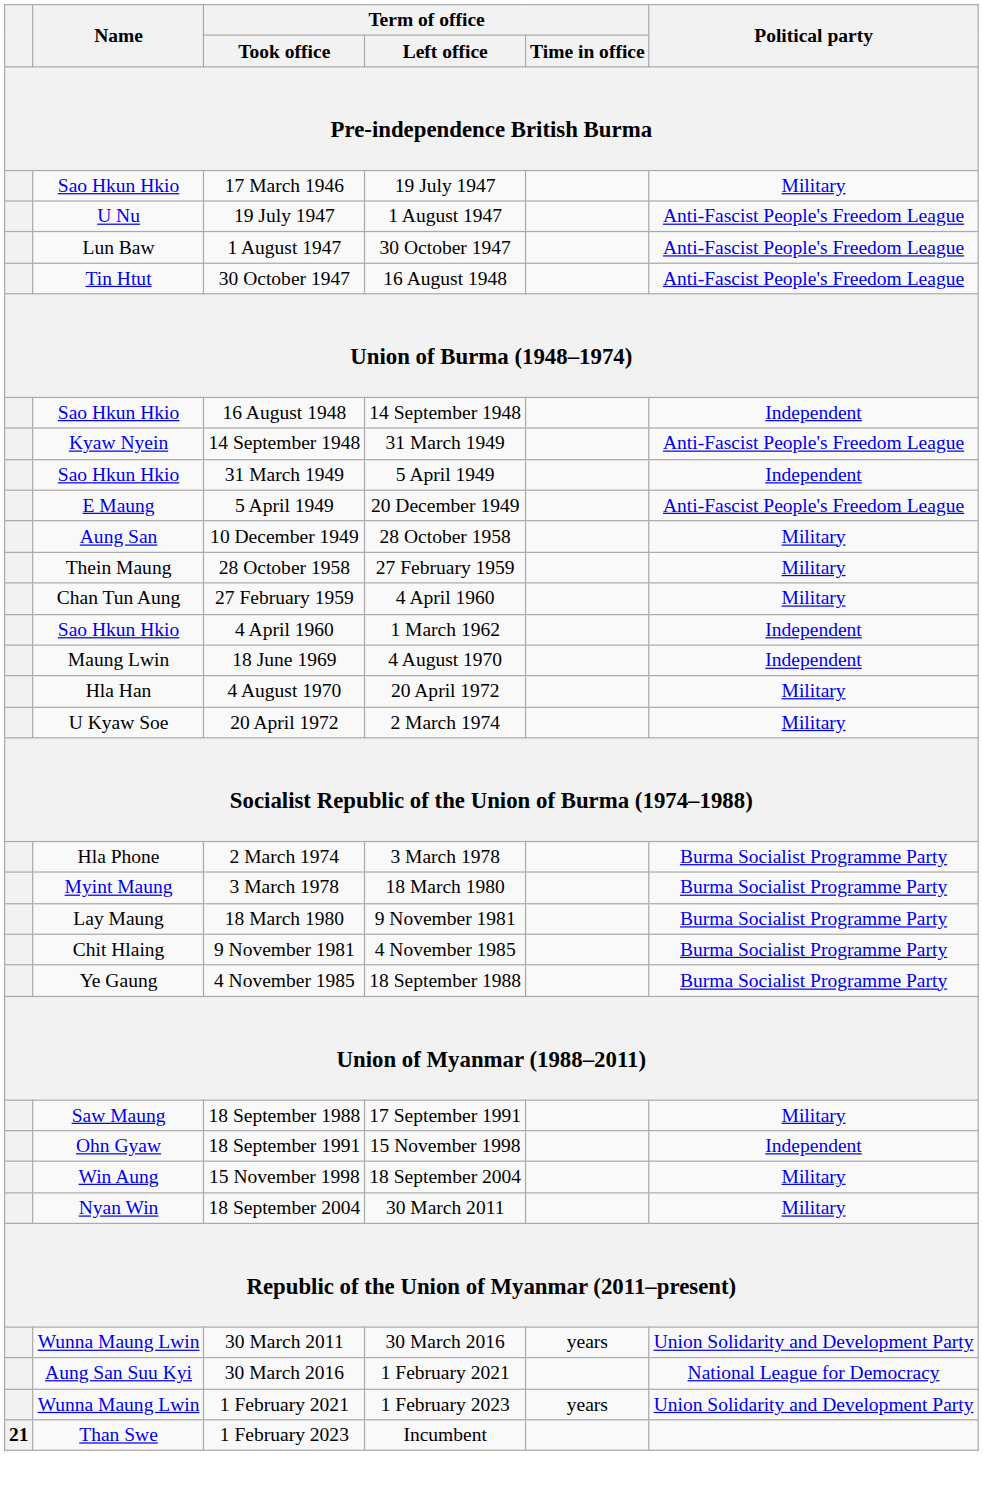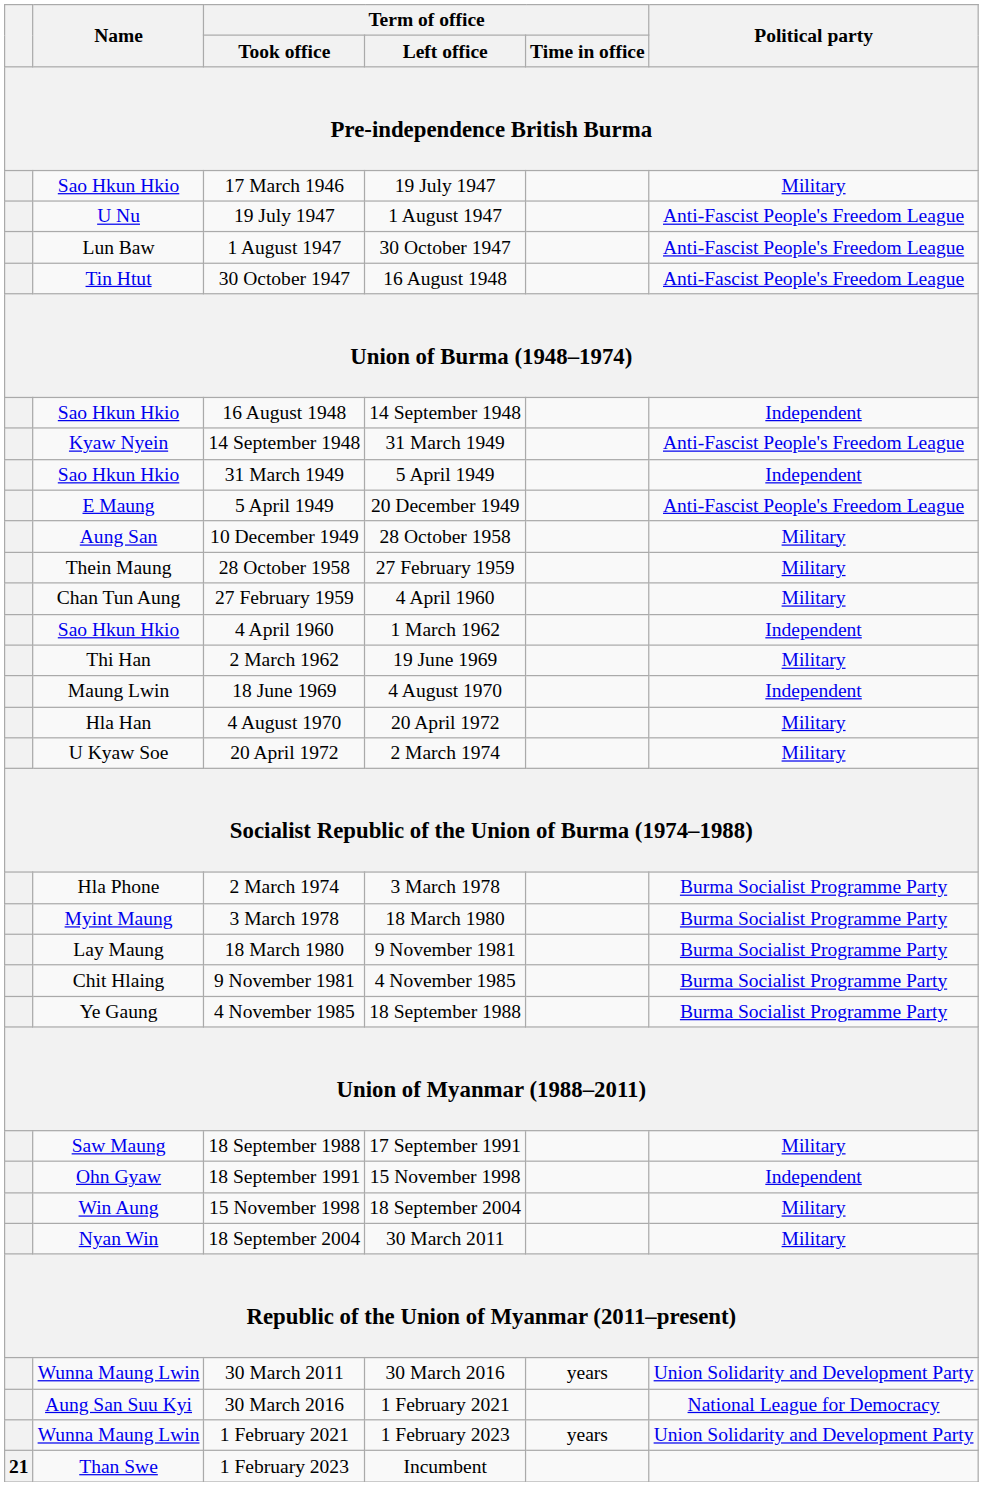+ row: (284, 660)
